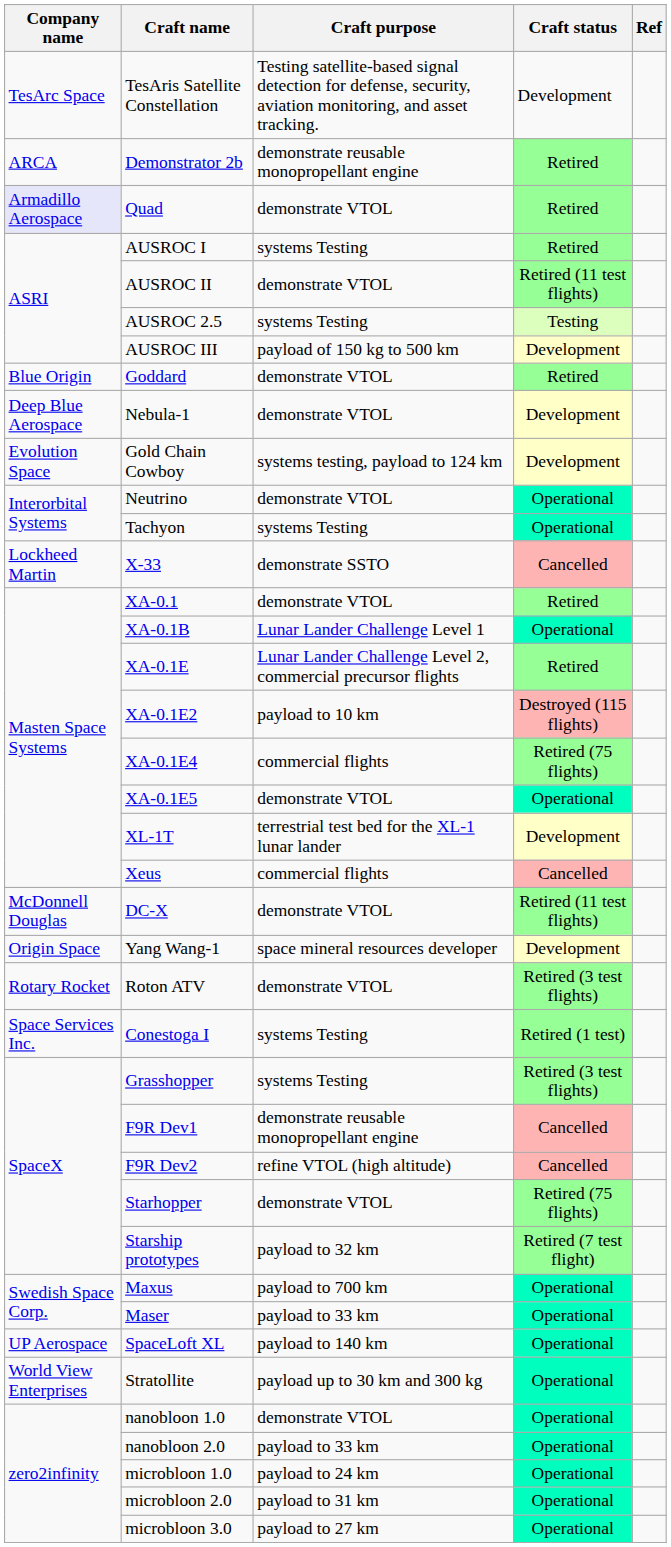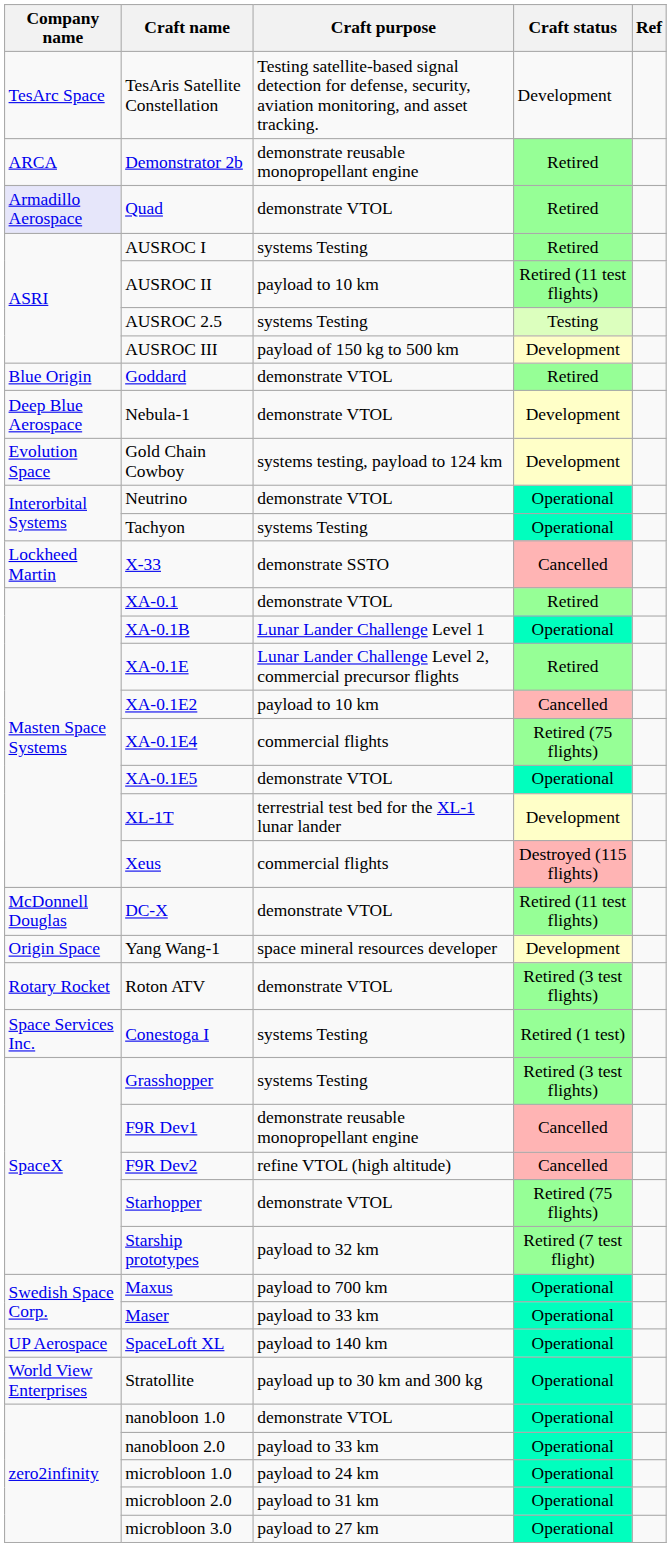(325, 284) demonstrate VTOL -> (318, 284) payload to 10 km
(573, 714) Destroyed (115 flights) -> (573, 704) Cancelled
(573, 873) Cancelled -> (573, 864) Destroyed (115 flights)
